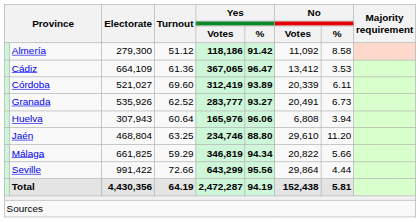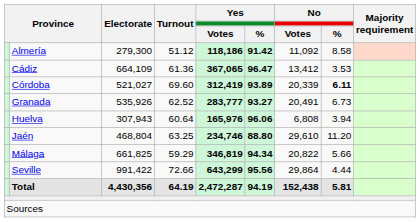(342, 85) normal -> (342, 85) bold
